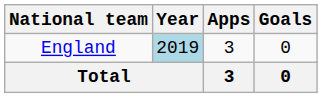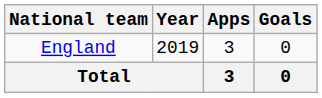(178, 48) lightblue background -> (178, 48) no background
